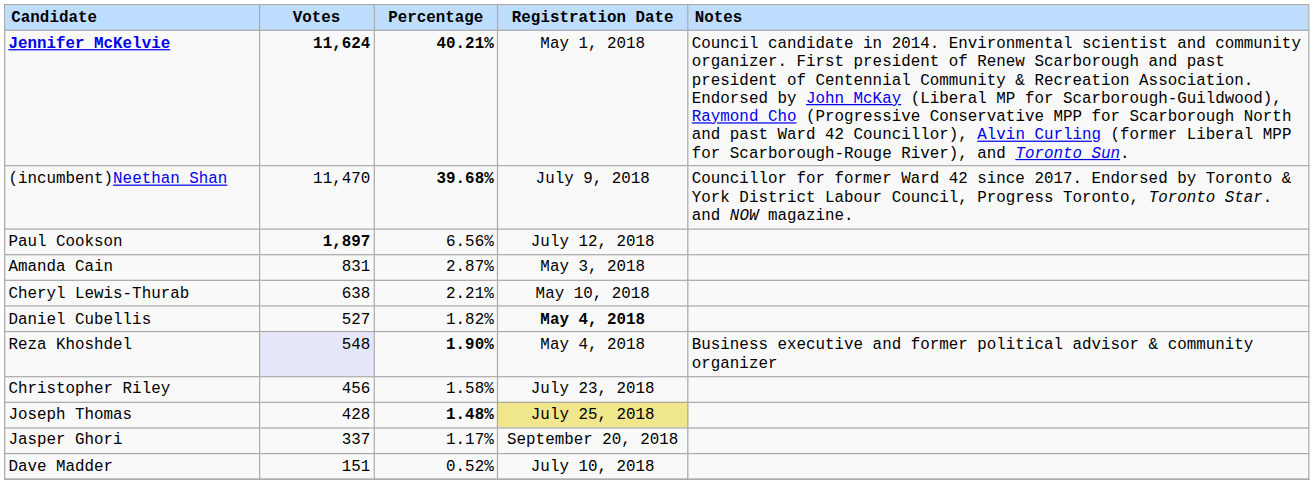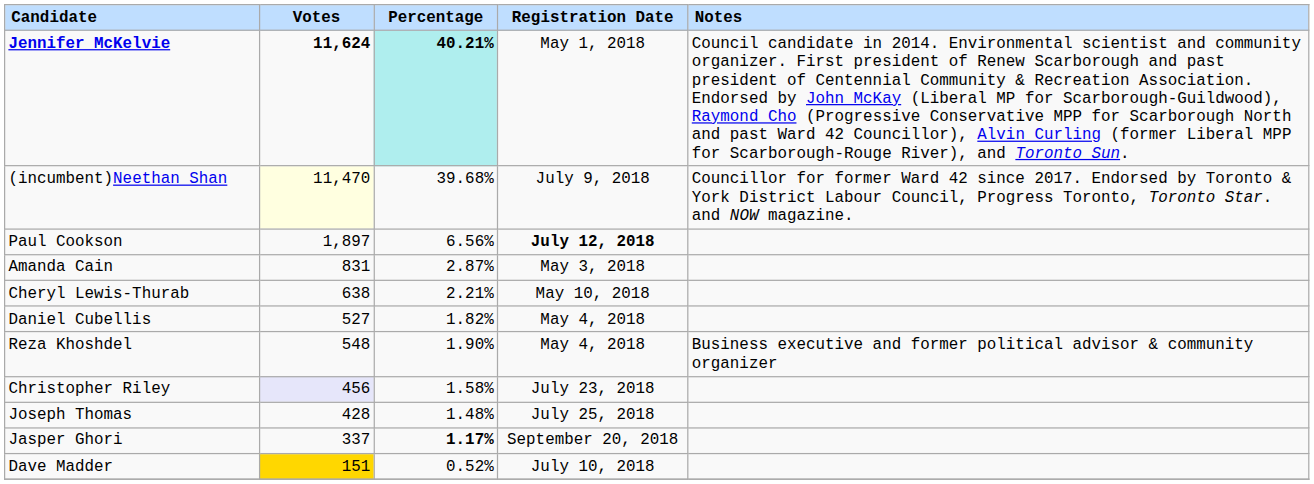(465, 43) no background -> (465, 43) paleturquoise background
(342, 179) no background -> (342, 179) lightyellow background
(465, 179) bold -> (465, 179) normal
(346, 241) bold -> (346, 241) normal
(593, 241) normal -> (593, 241) bold
(593, 319) bold -> (593, 319) normal
(356, 345) lavender background -> (356, 345) no background
(470, 345) bold -> (470, 345) normal
(356, 389) no background -> (356, 389) lavender background
(470, 415) bold -> (470, 415) normal
(593, 415) khaki background -> (593, 415) no background
(470, 441) normal -> (470, 441) bold
(356, 467) no background -> (356, 467) gold background
